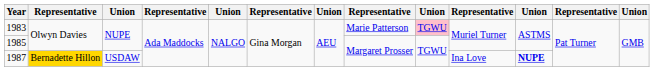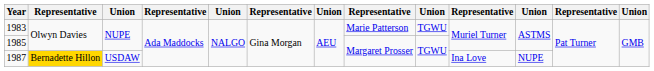(432, 27) pink background -> (432, 27) no background
(531, 58) bold -> (531, 58) normal
